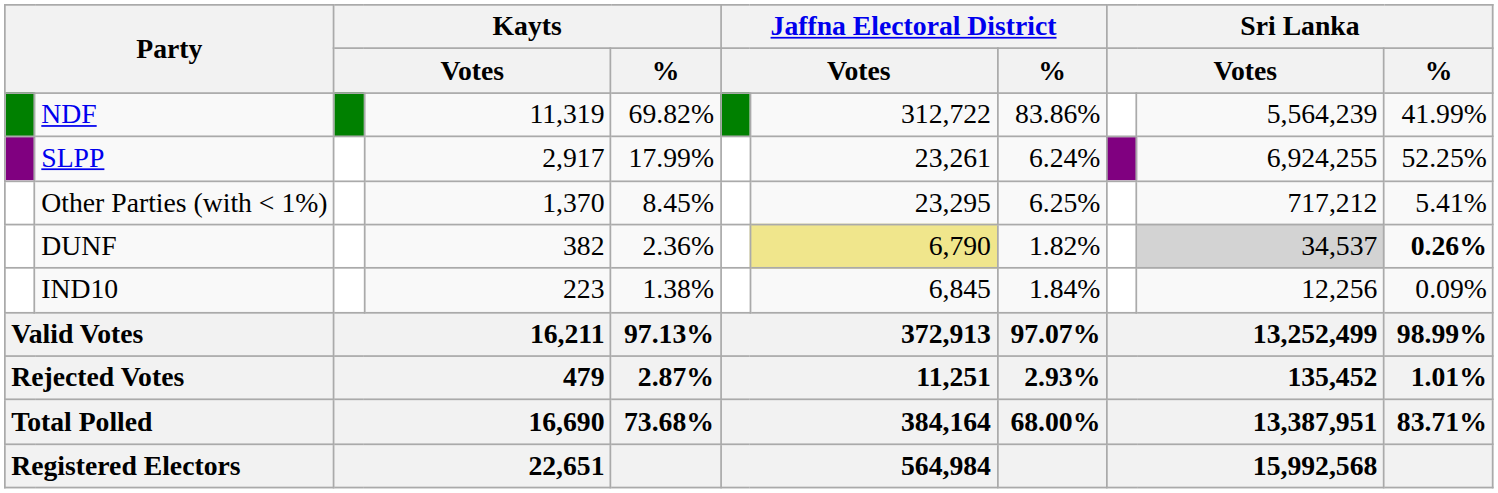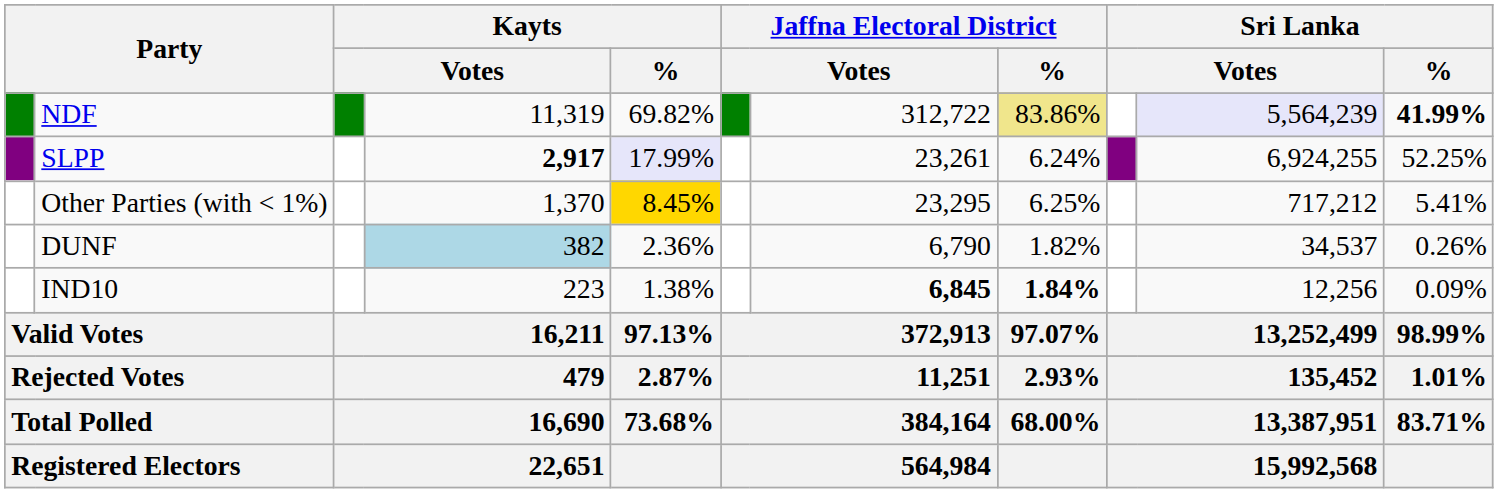(1058, 114) no background -> (1058, 114) khaki background
(1322, 114) no background -> (1322, 114) lavender background
(1444, 114) normal -> (1442, 114) bold
(573, 158) normal -> (573, 158) bold
(671, 158) no background -> (671, 158) lavender background
(678, 202) no background -> (678, 202) gold background
(584, 245) no background -> (584, 245) lightblue background
(960, 245) khaki background -> (960, 245) no background
(1339, 245) lightgrey background -> (1339, 245) no background
(1449, 245) bold -> (1451, 245) normal
(960, 289) normal -> (960, 289) bold
(1065, 289) normal -> (1062, 289) bold
